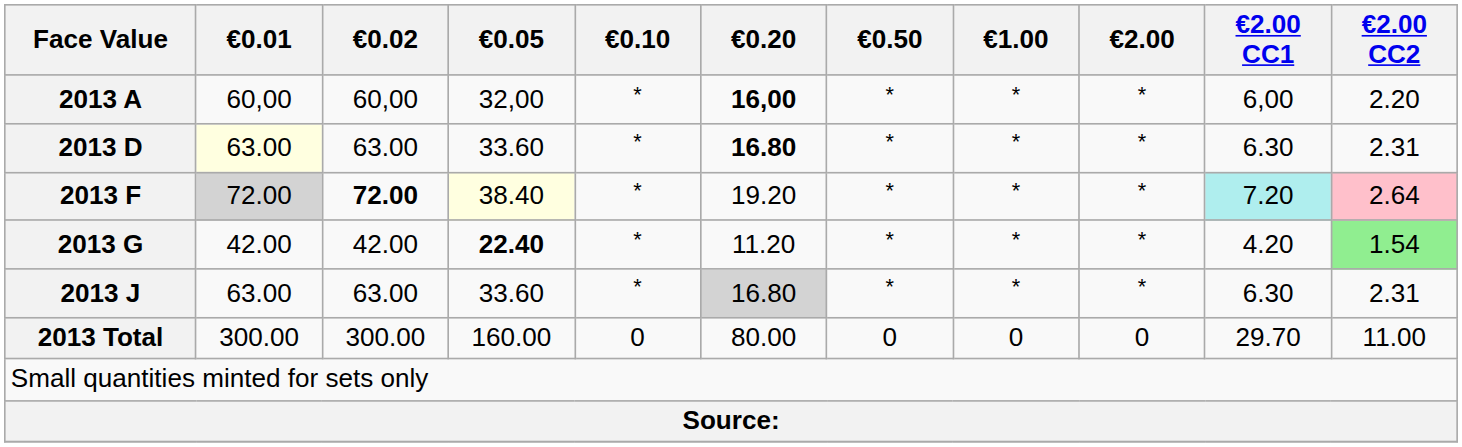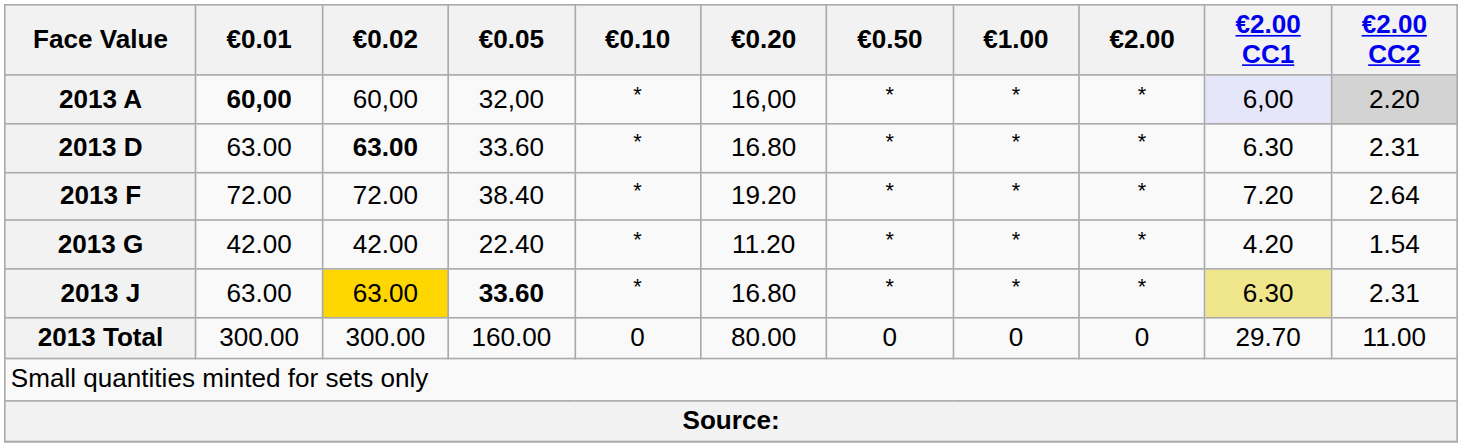(259, 99) normal -> (259, 99) bold
(764, 99) bold -> (764, 99) normal
(1268, 99) no background -> (1268, 99) lavender background
(1394, 99) no background -> (1394, 99) lightgrey background
(259, 147) lightyellow background -> (259, 147) no background
(385, 147) normal -> (385, 147) bold
(764, 147) bold -> (764, 147) normal
(259, 196) lightgrey background -> (259, 196) no background
(385, 196) bold -> (385, 196) normal
(511, 196) lightyellow background -> (511, 196) no background
(1268, 196) paleturquoise background -> (1268, 196) no background
(1394, 196) pink background -> (1394, 196) no background
(511, 244) bold -> (511, 244) normal
(1394, 244) lightgreen background -> (1394, 244) no background
(385, 293) no background -> (385, 293) gold background
(511, 293) normal -> (511, 293) bold
(764, 293) lightgrey background -> (764, 293) no background
(1268, 293) no background -> (1268, 293) khaki background
